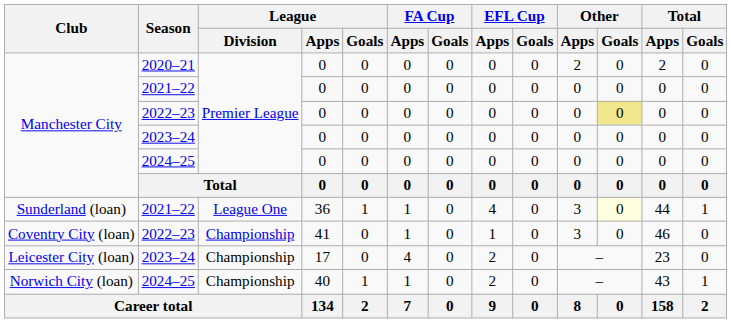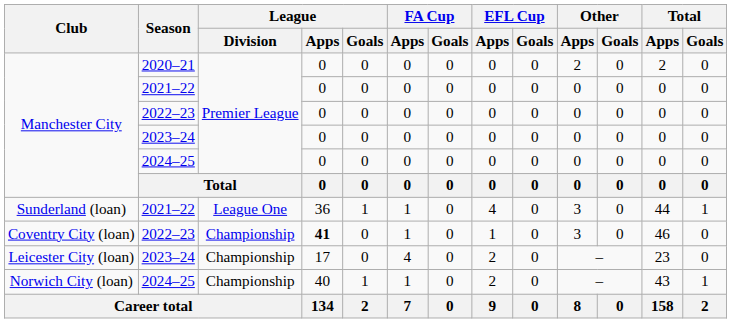(620, 112) khaki background -> (620, 112) no background
(620, 209) lightyellow background -> (620, 209) no background
(322, 233) normal -> (322, 233) bold
